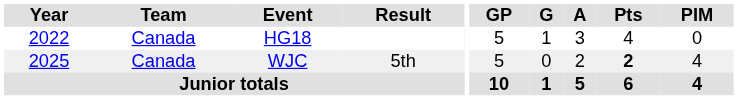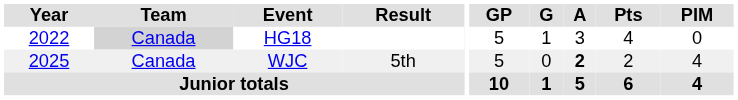(164, 38) no background -> (164, 38) lightgrey background
(580, 60) normal -> (580, 60) bold
(628, 60) bold -> (628, 60) normal
